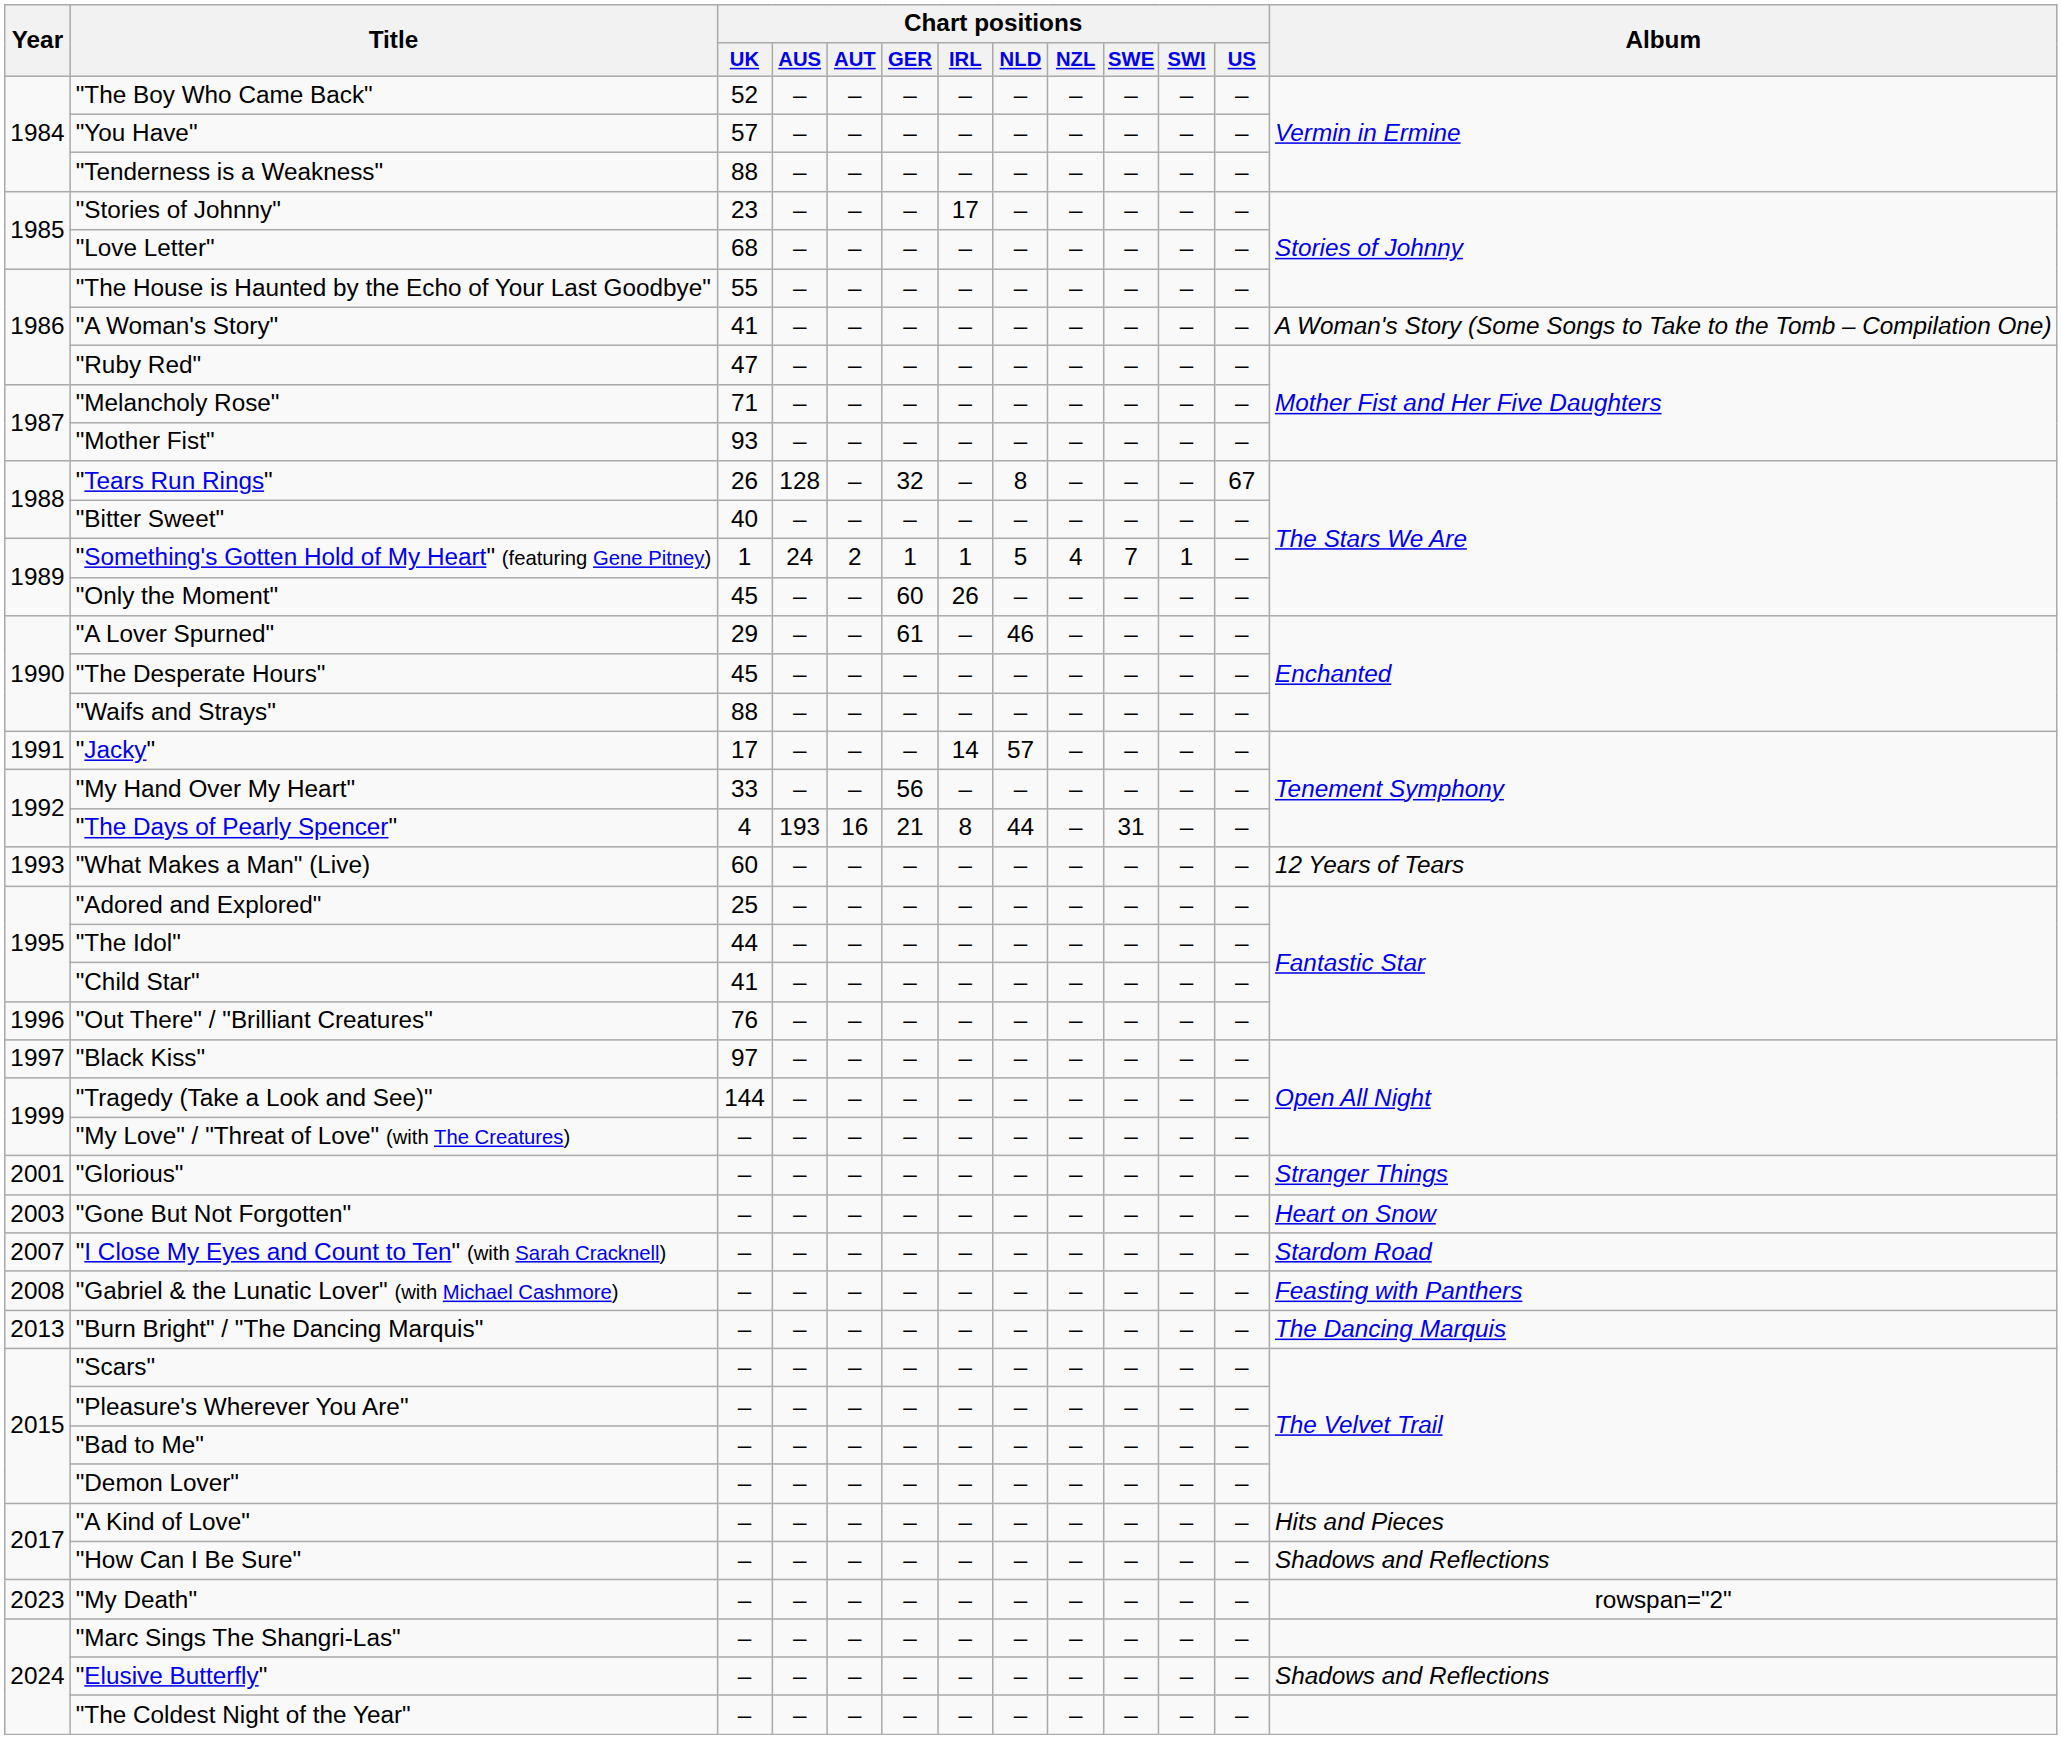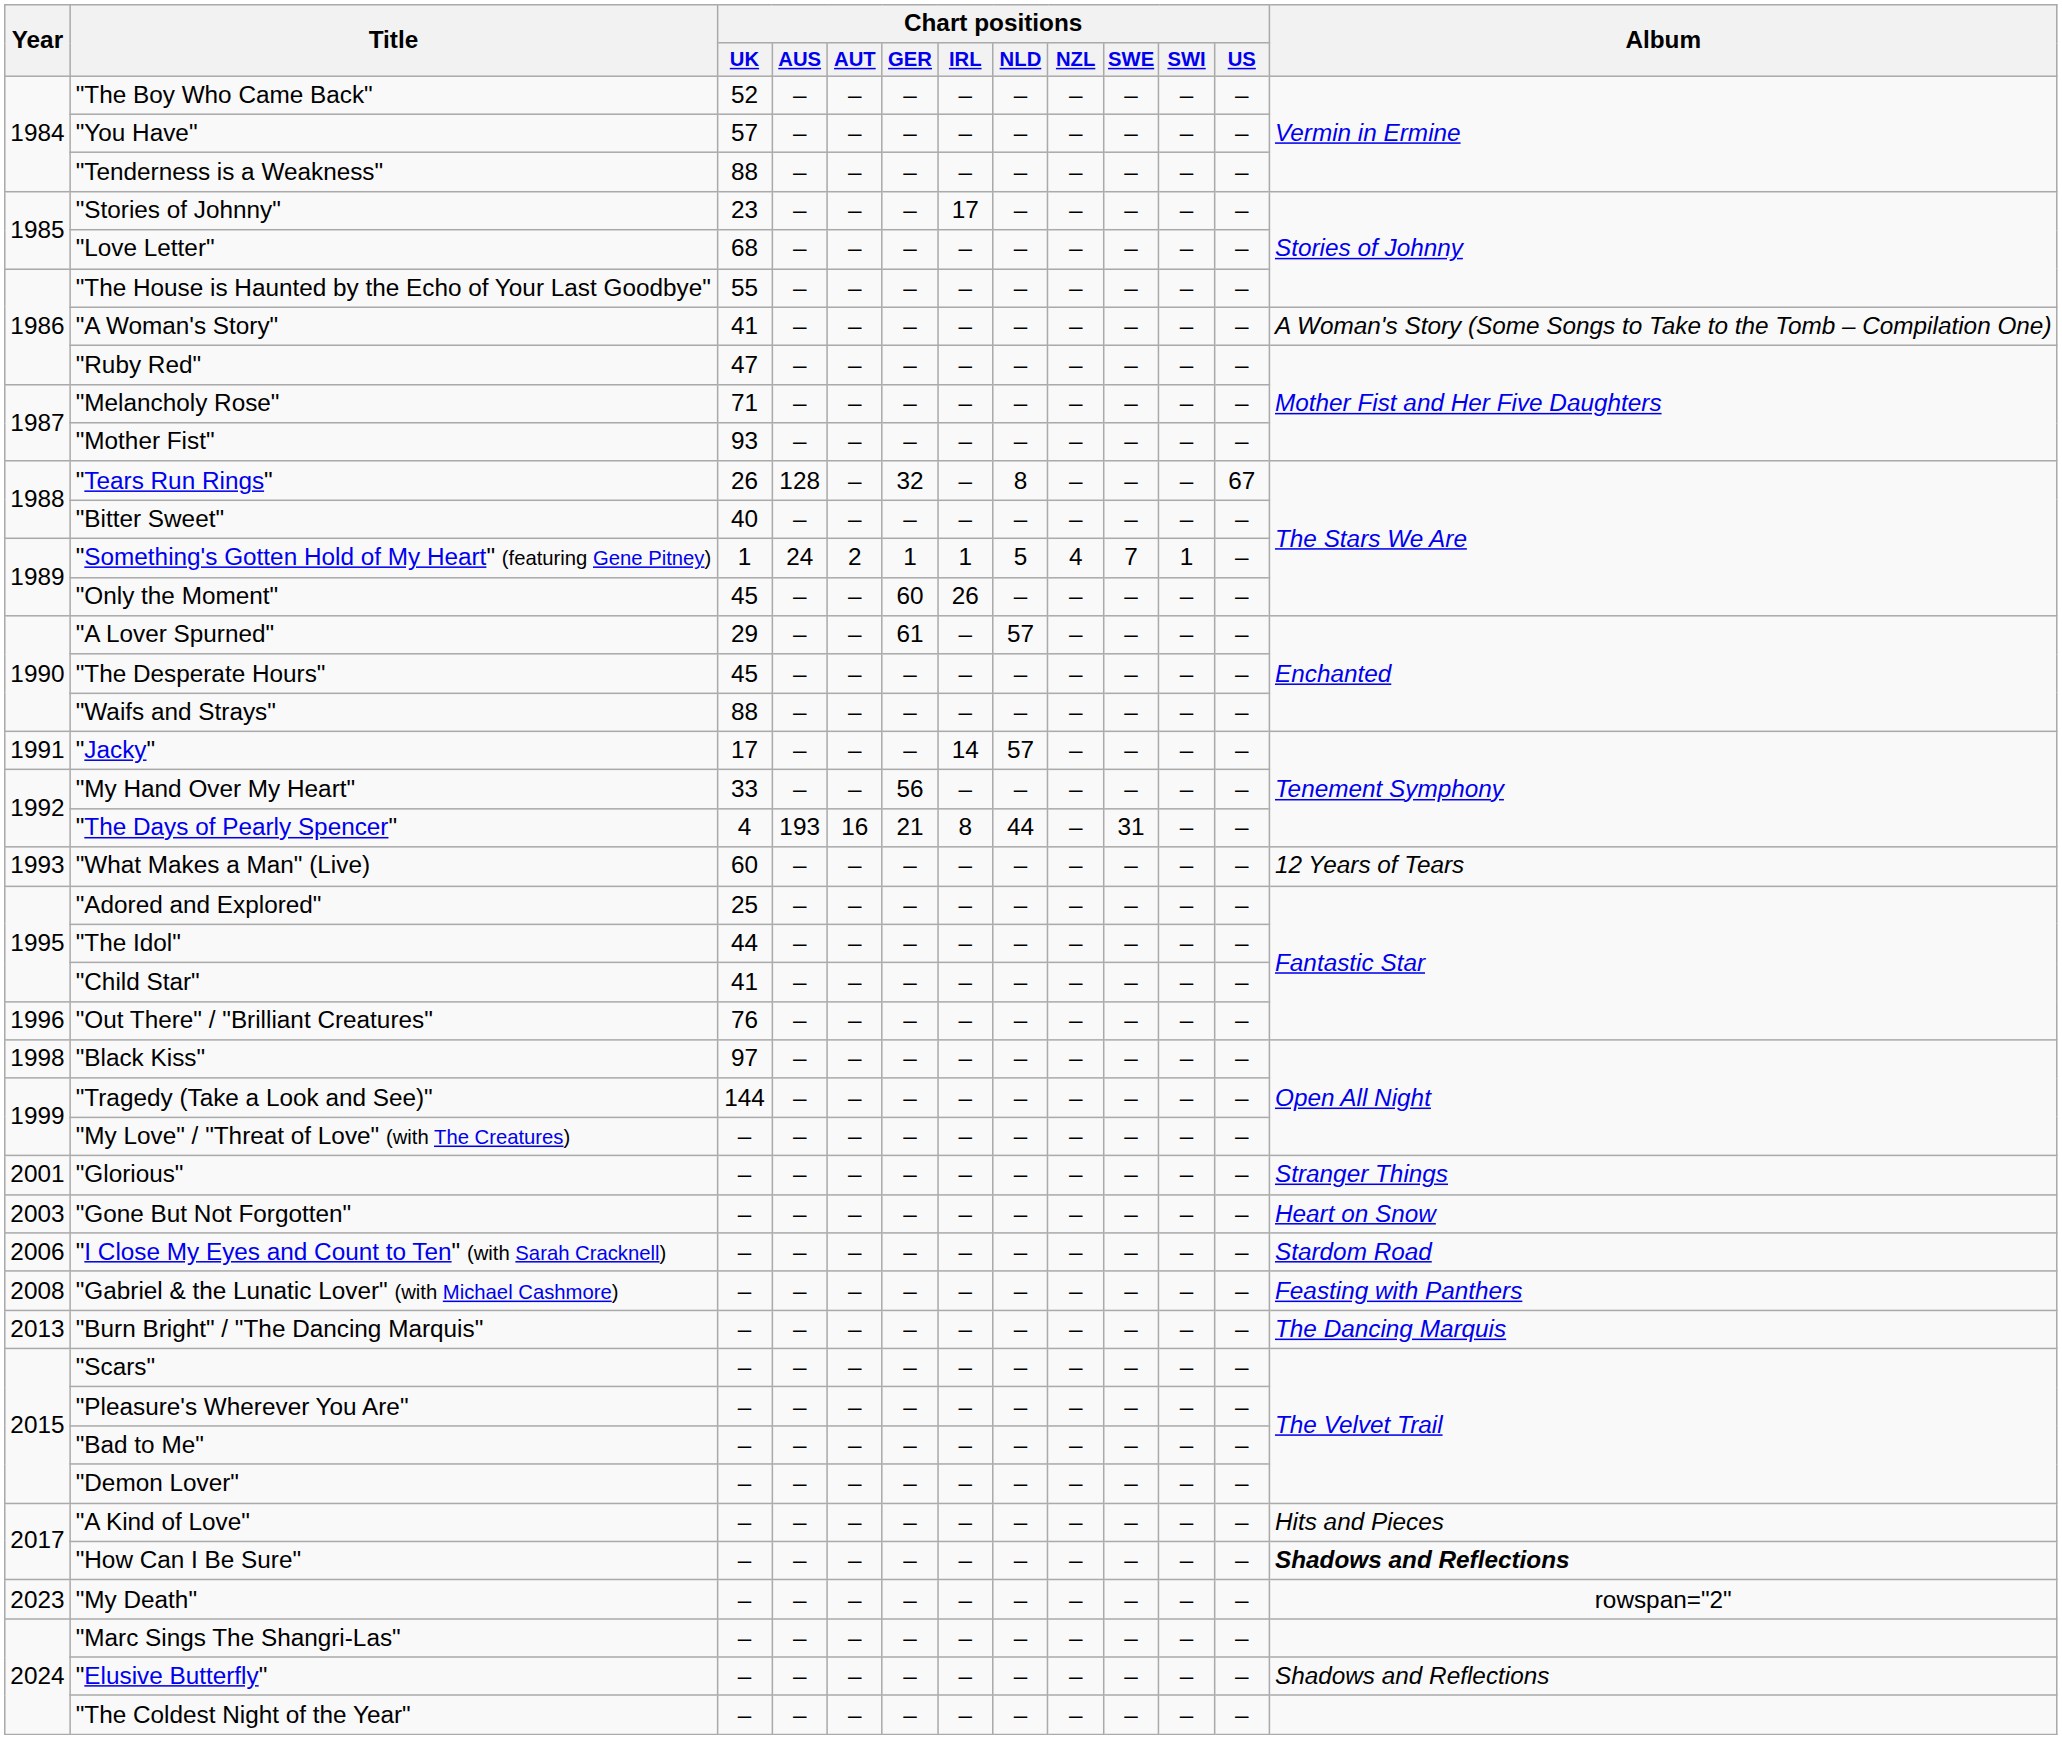(1020, 634) 46 -> (1020, 634) 57
(37, 1058) 1997 -> (37, 1058) 1998
(37, 1251) 2007 -> (37, 1251) 2006
(1412, 1560) normal -> (1422, 1560) bold
